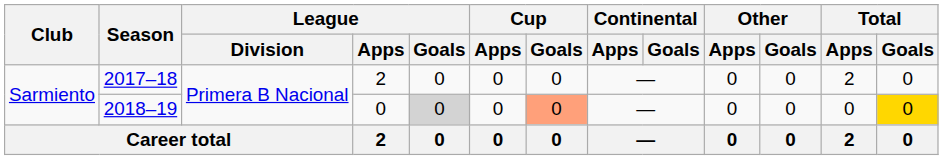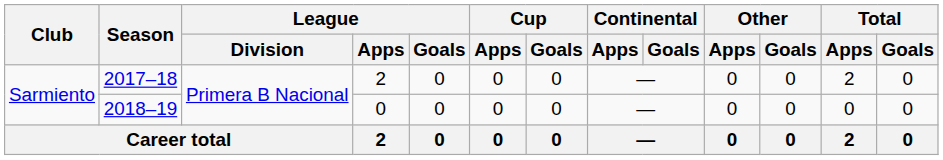(439, 109) lightgrey background -> (439, 109) no background
(556, 109) lightsalmon background -> (556, 109) no background
(908, 109) gold background -> (908, 109) no background
